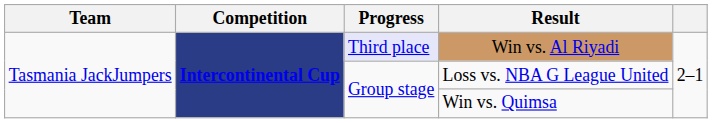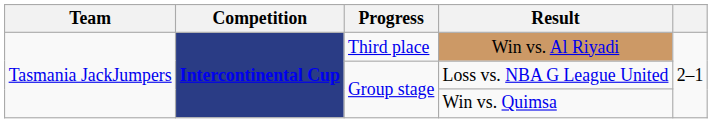(389, 46) lavender background -> (389, 46) no background
